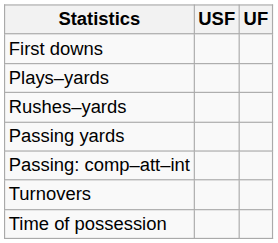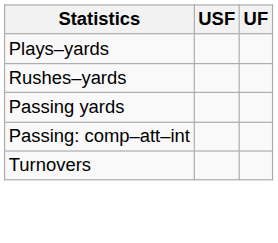- row: (56, 48)
- row: (88, 223)
